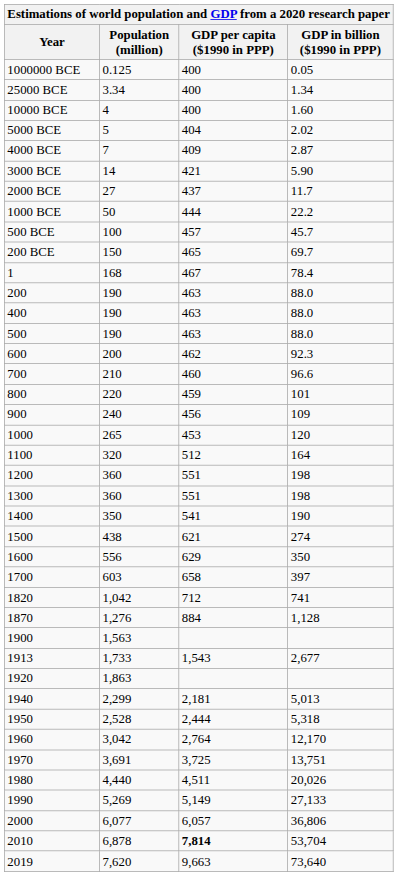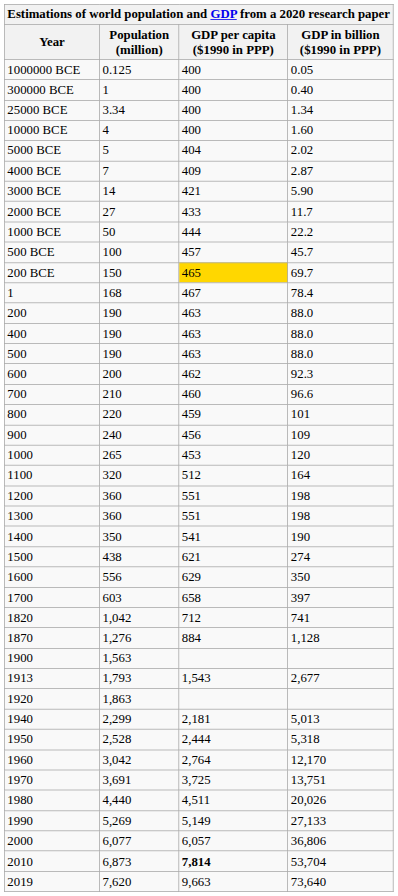+ row: (41, 89)
(191, 191) 437 -> (191, 211) 433
(191, 252) no background -> (191, 272) gold background
(117, 658) 1,733 -> (117, 678) 1,793
(117, 841) 6,878 -> (117, 861) 6,873
